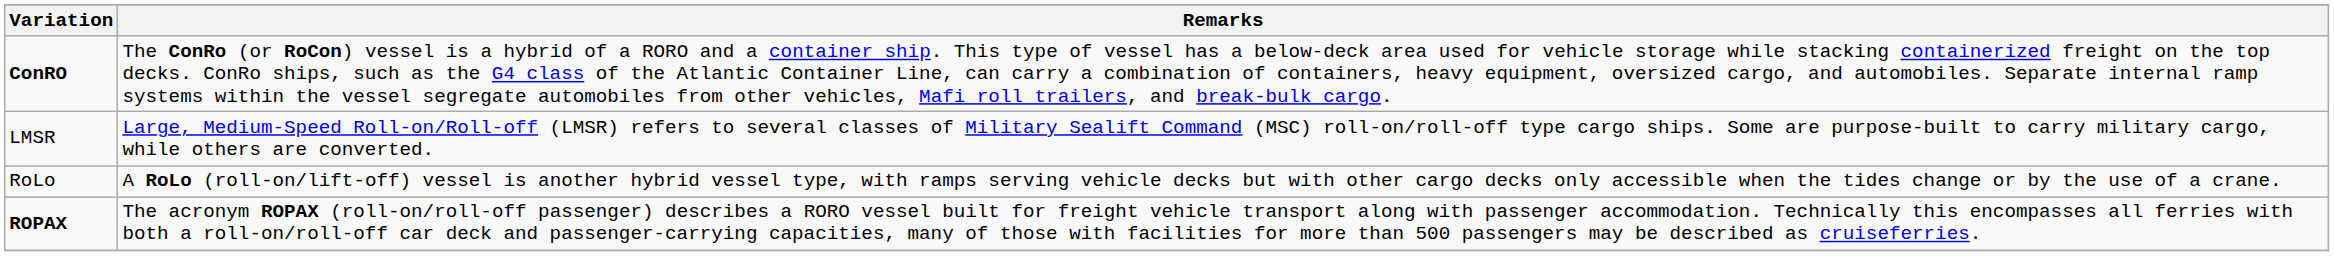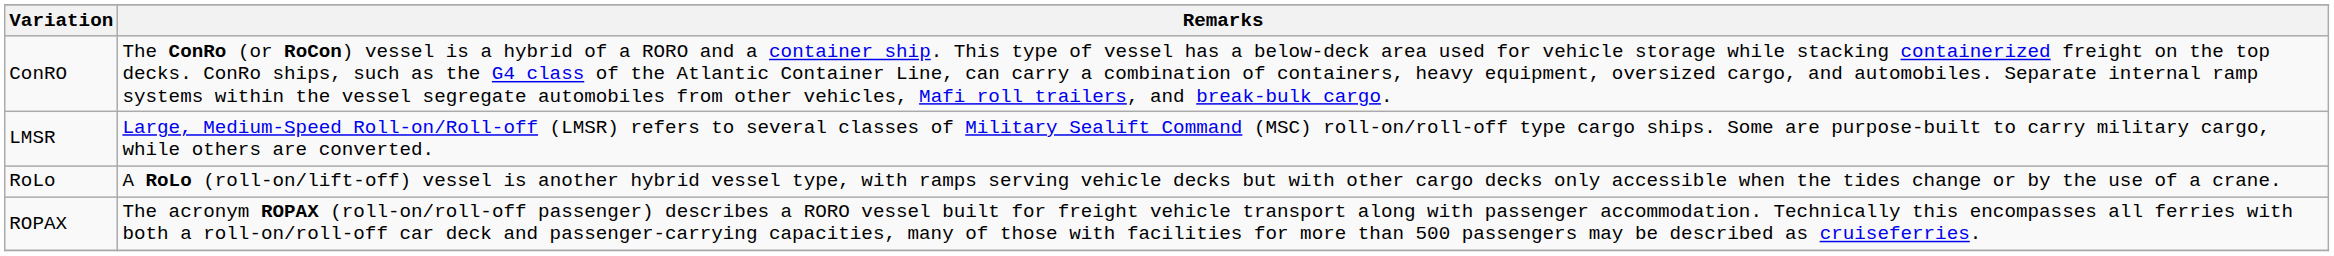(38, 74) bold -> (38, 74) normal
(38, 224) bold -> (38, 224) normal
